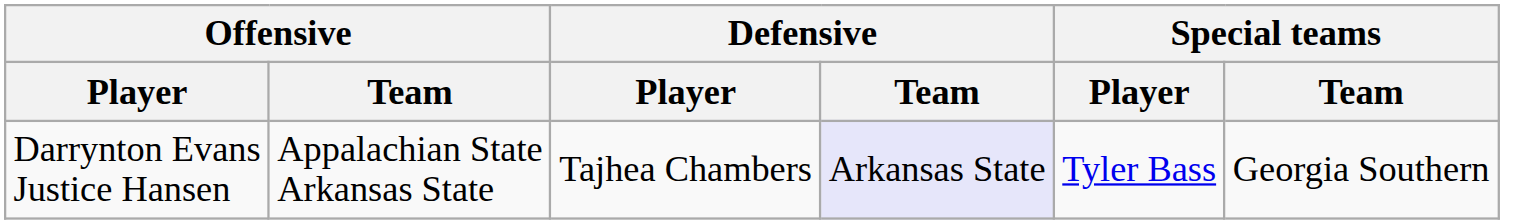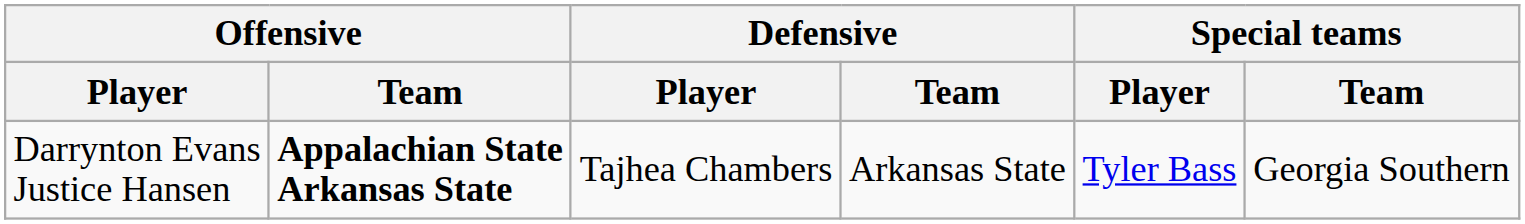(410, 168) normal -> (420, 168) bold
(937, 168) lavender background -> (957, 168) no background
